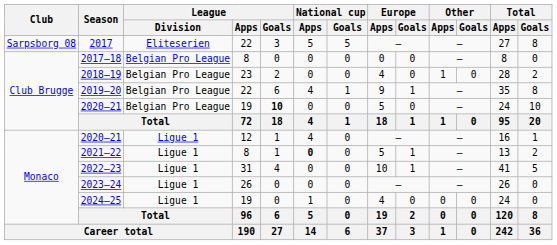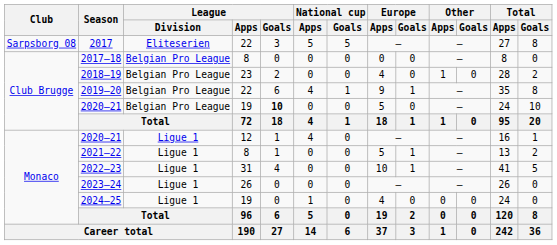(310, 153) bold -> (310, 153) normal
